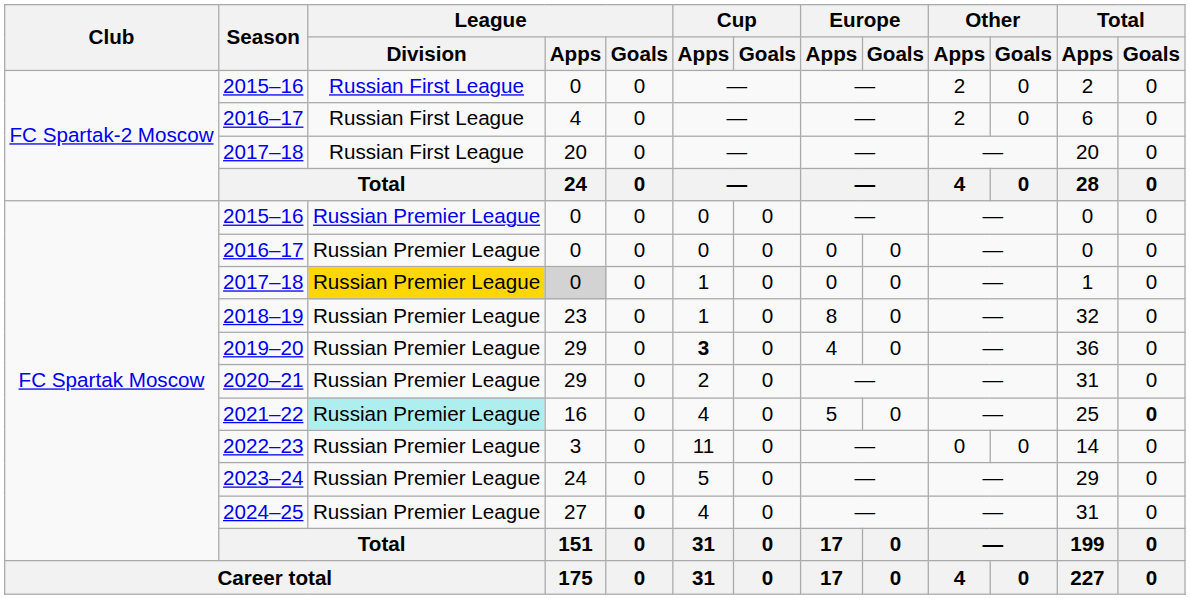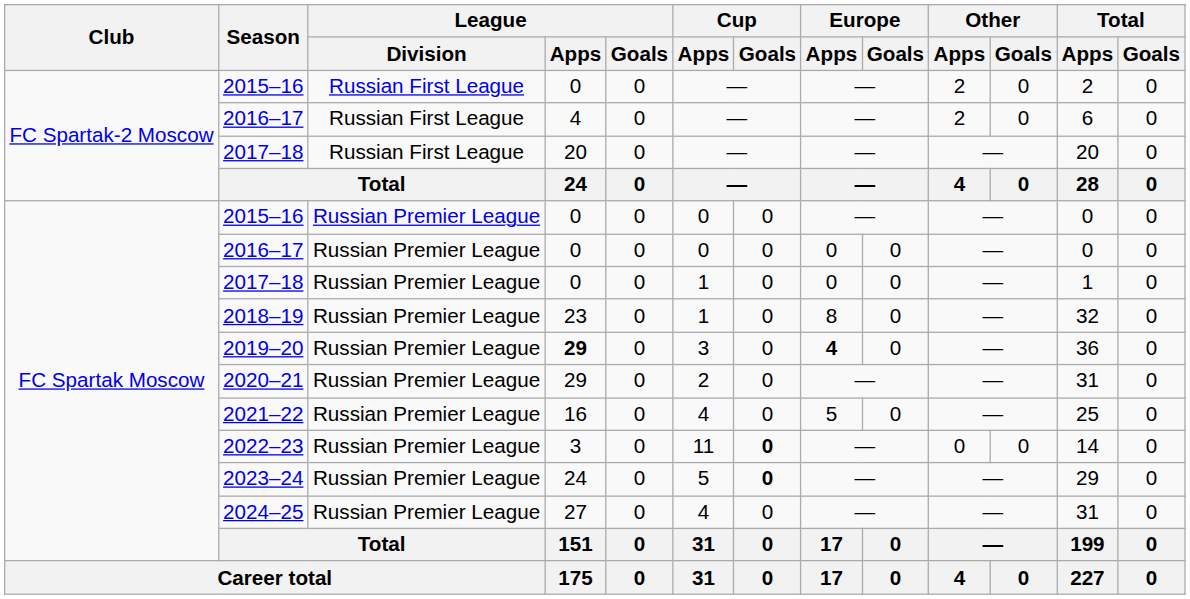(427, 282) gold background -> (427, 282) no background
(575, 282) lightgrey background -> (575, 282) no background
(575, 348) normal -> (575, 348) bold
(703, 348) bold -> (703, 348) normal
(831, 348) normal -> (831, 348) bold
(427, 413) paleturquoise background -> (427, 413) no background
(1151, 413) bold -> (1151, 413) normal
(767, 446) normal -> (767, 446) bold
(767, 479) normal -> (767, 479) bold
(639, 511) bold -> (639, 511) normal
